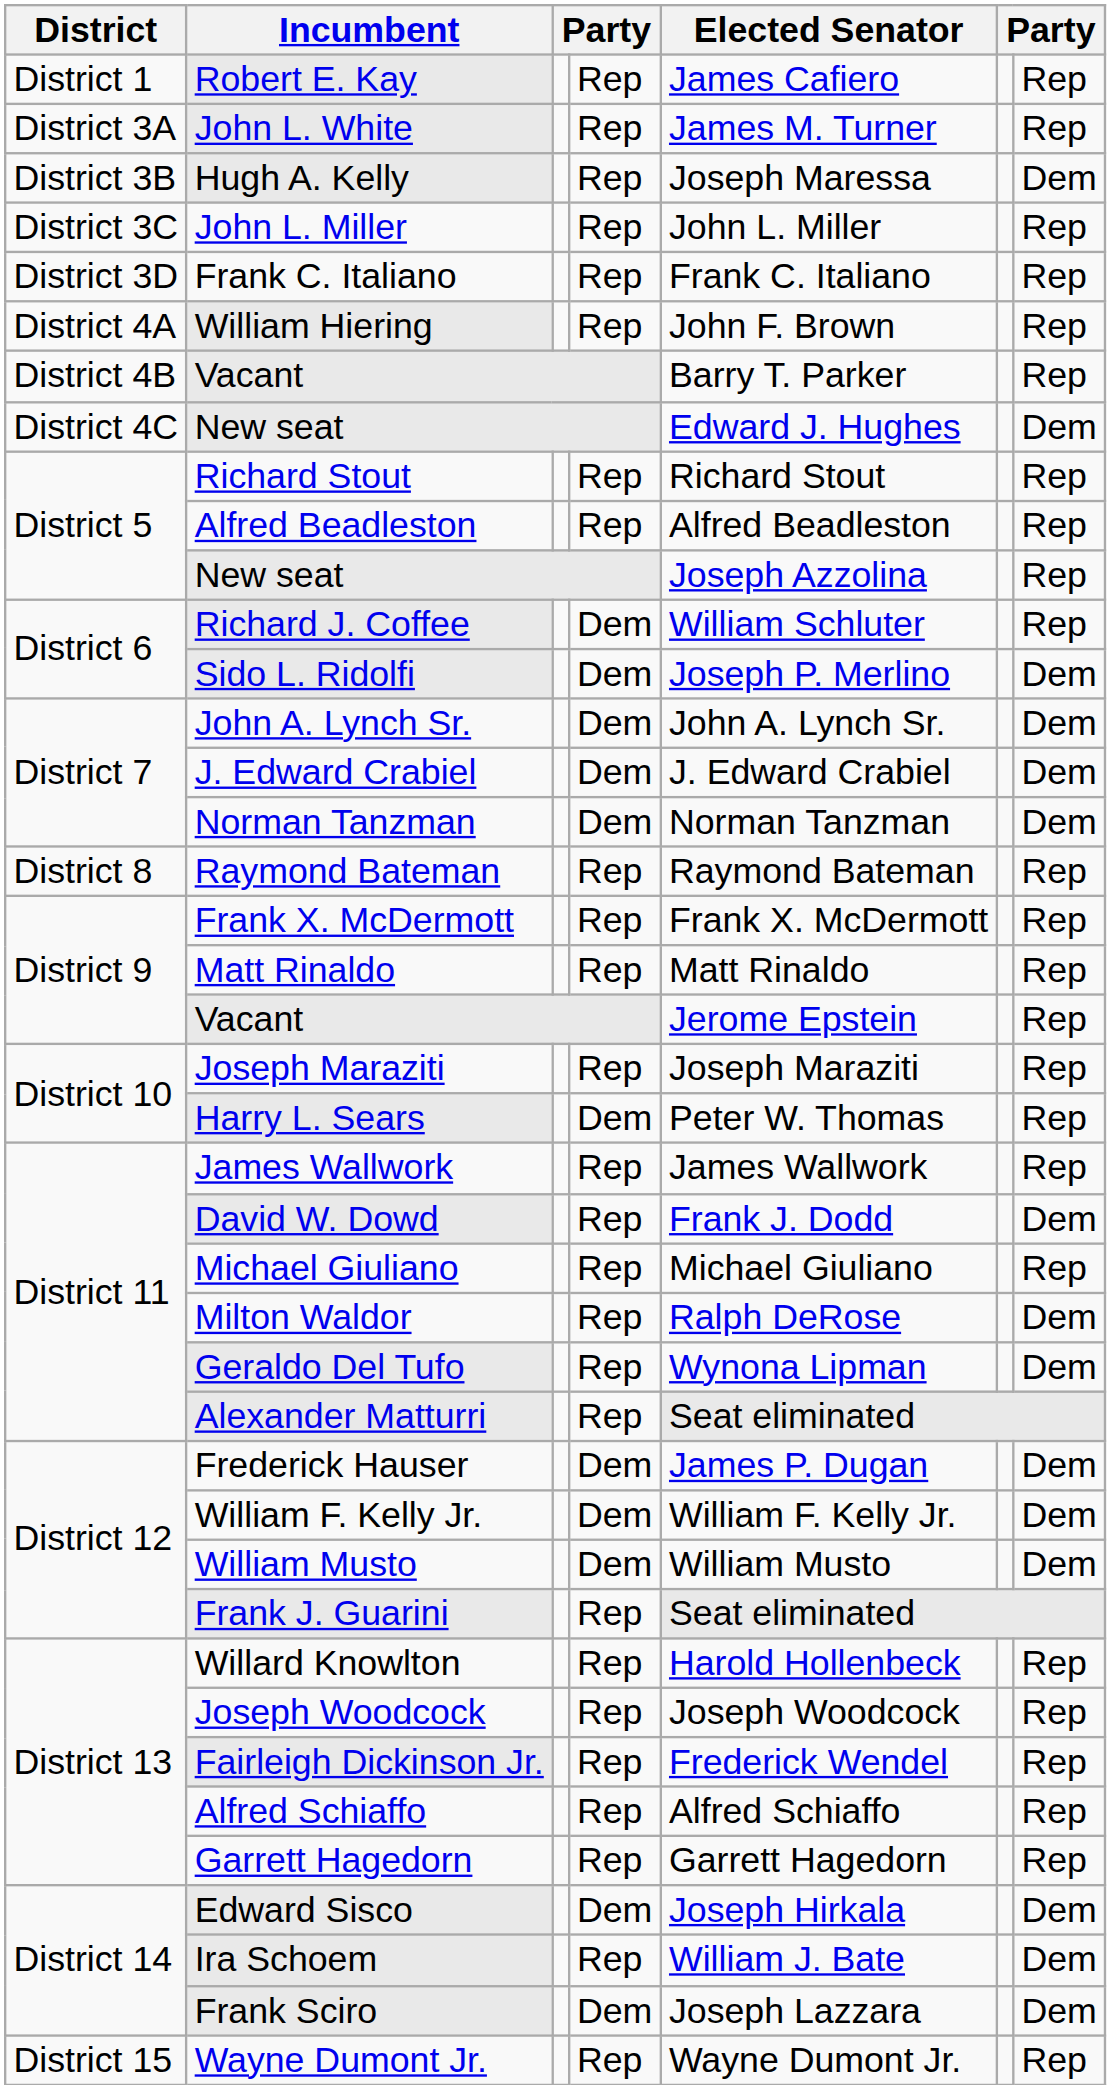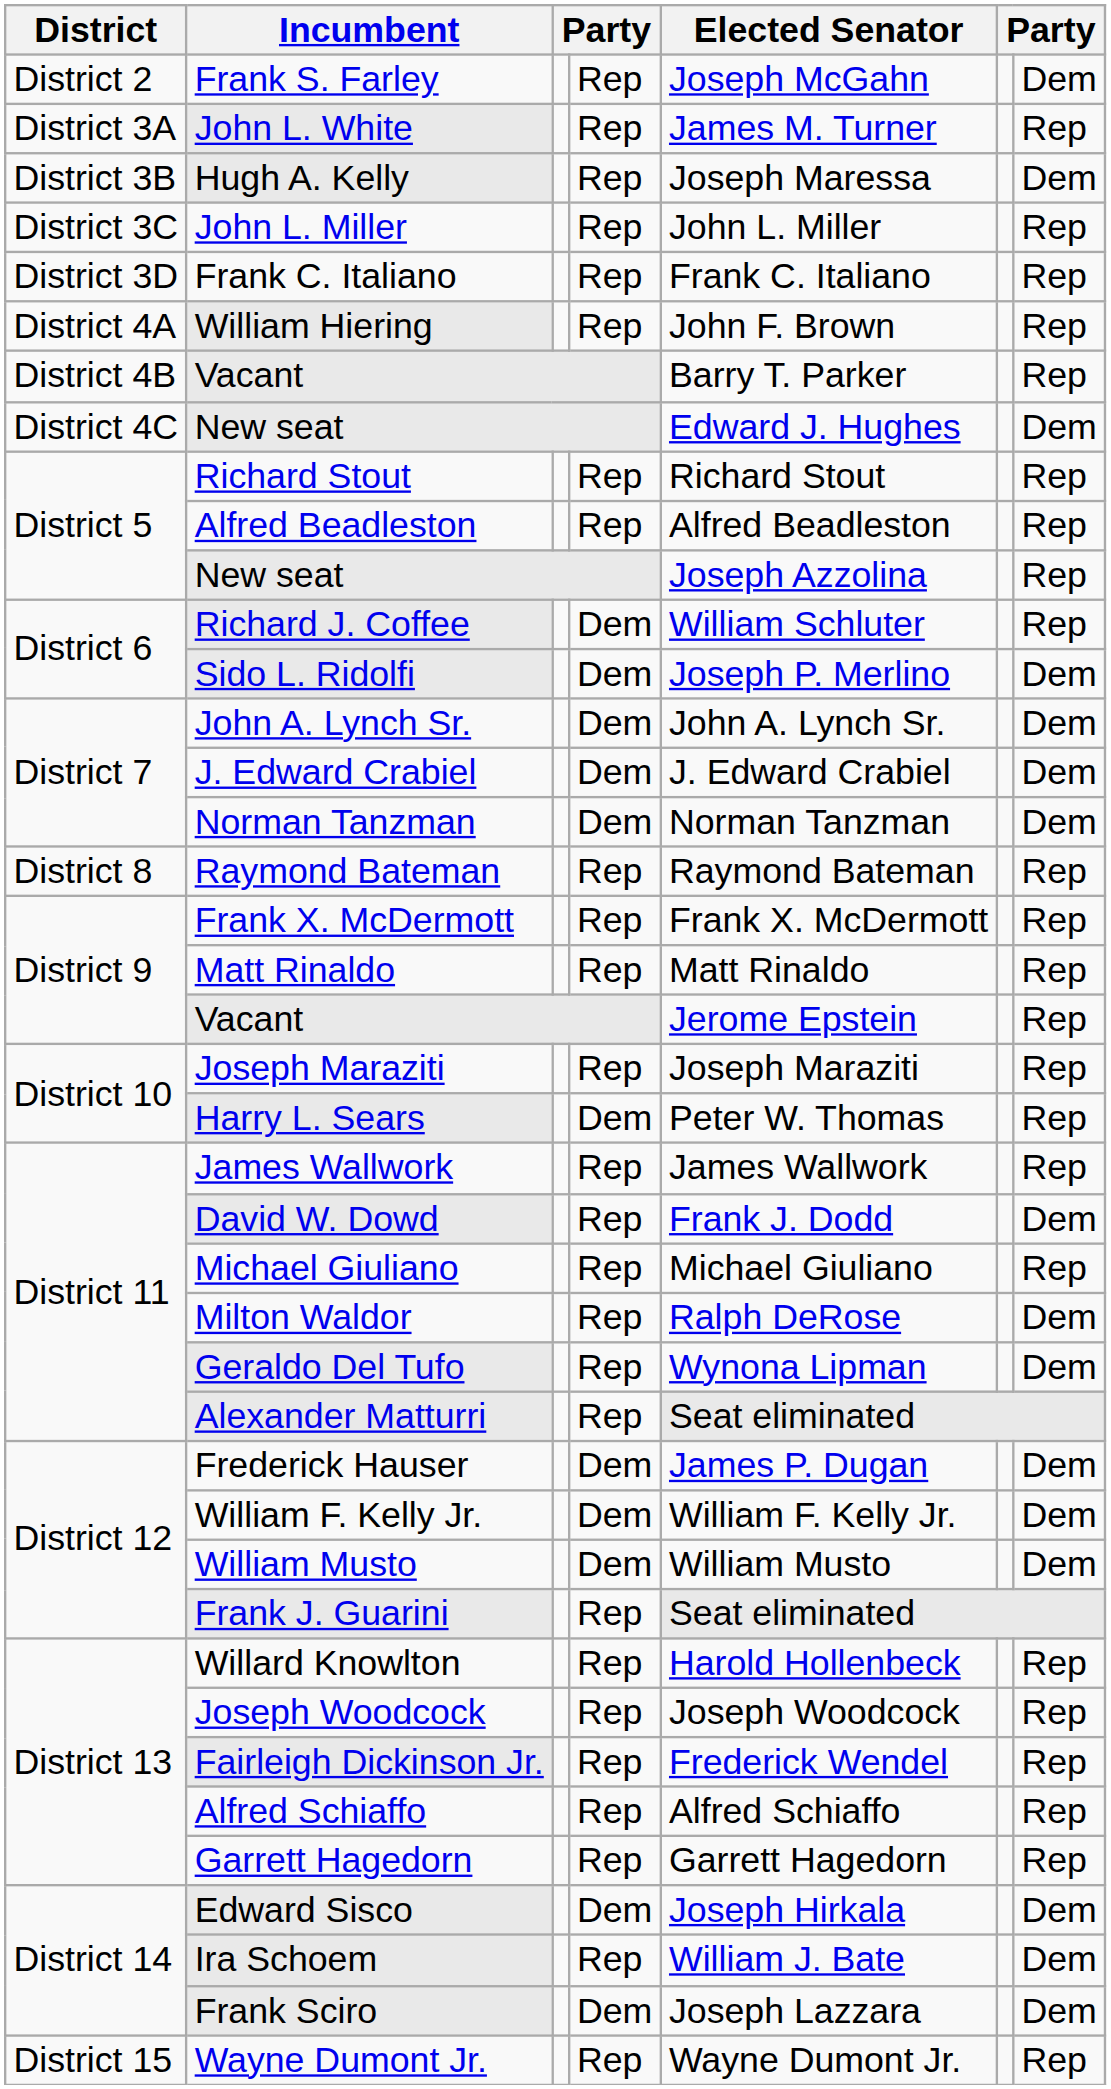- row: (83, 78)
+ row: (83, 78)
